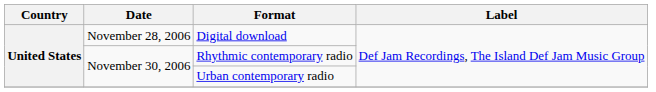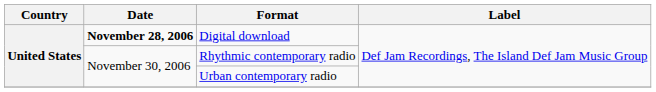(139, 35) normal -> (140, 35) bold
